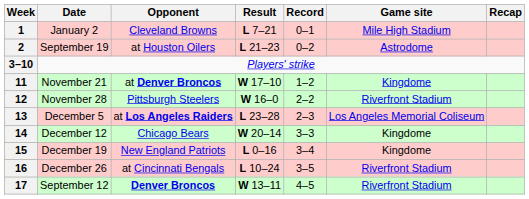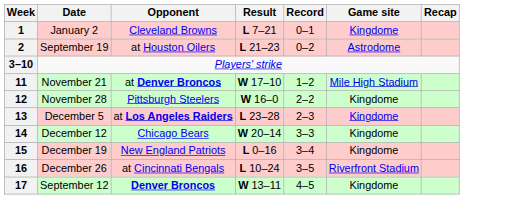(407, 30) Mile High Stadium -> (374, 30) Kingdome
(407, 82) Kingdome -> (374, 82) Mile High Stadium
(407, 99) Riverfront Stadium -> (374, 99) Kingdome
(407, 116) Los Angeles Memorial Coliseum -> (374, 116) Kingdome
(407, 185) Riverfront Stadium -> (374, 185) Kingdome
